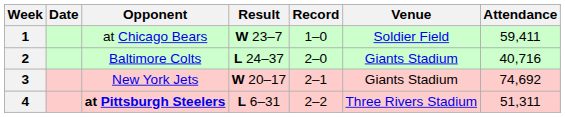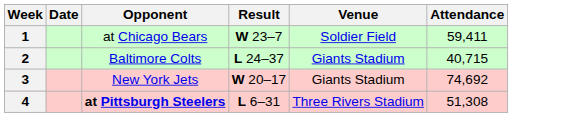- column: (316, 15)
(520, 58) 40,716 -> (467, 58) 40,715
(520, 101) 51,311 -> (467, 101) 51,308
